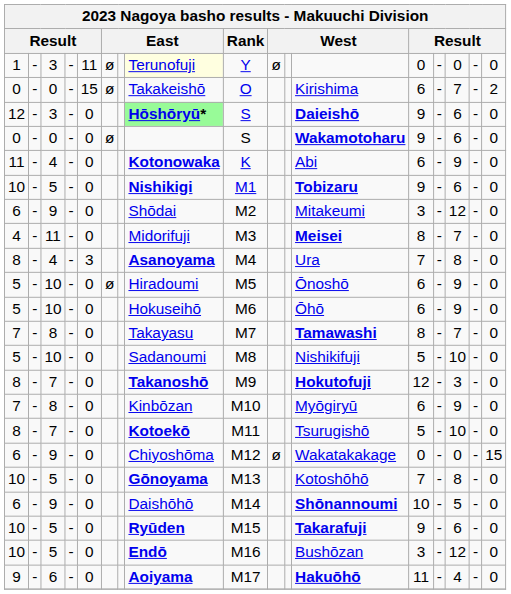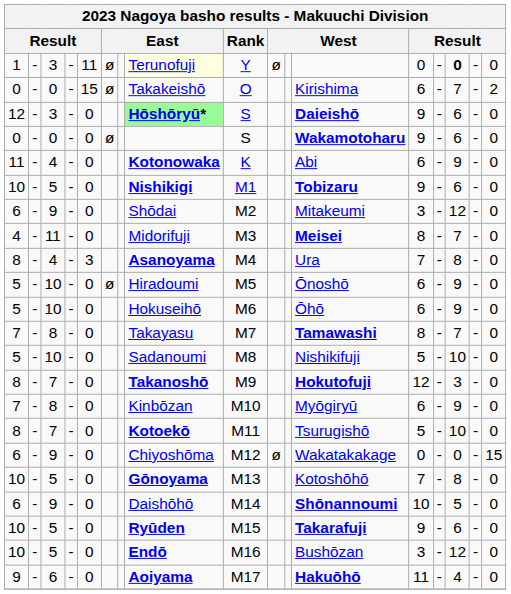(457, 65) normal -> (457, 65) bold
